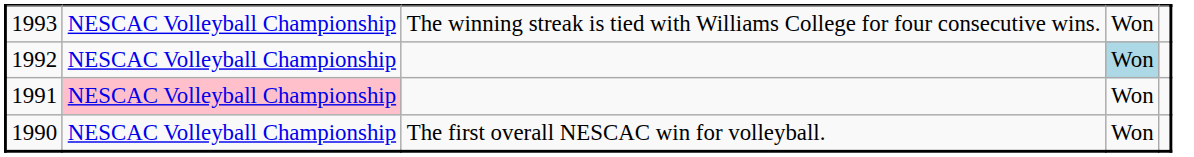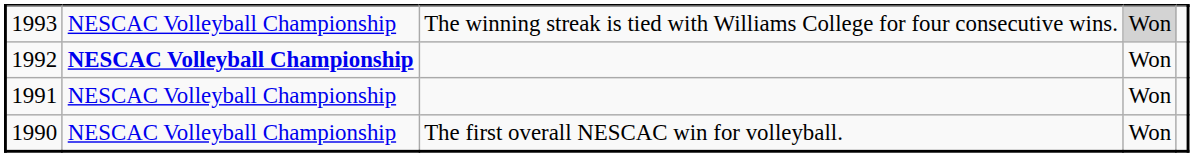(1132, 23) no background -> (1150, 23) lightgrey background
(232, 59) normal -> (241, 59) bold
(1132, 59) lightblue background -> (1150, 59) no background
(232, 95) pink background -> (232, 95) no background
